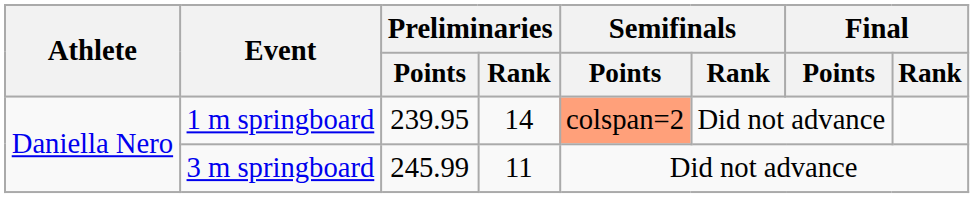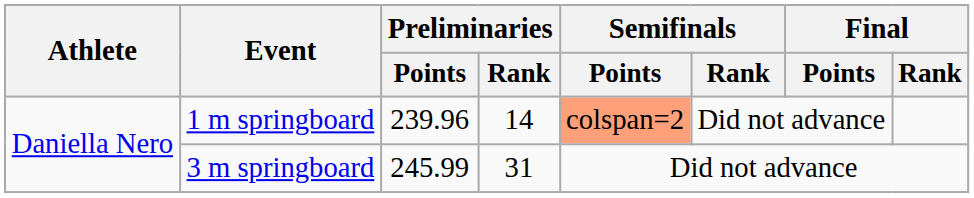(430, 120) 239.95 -> (430, 120) 239.96
(519, 167) 11 -> (519, 167) 31
